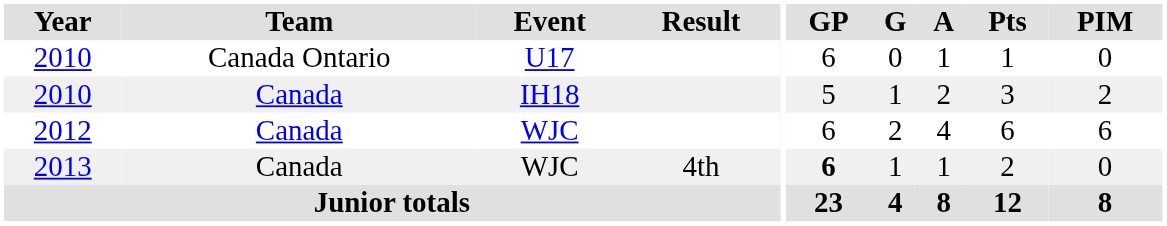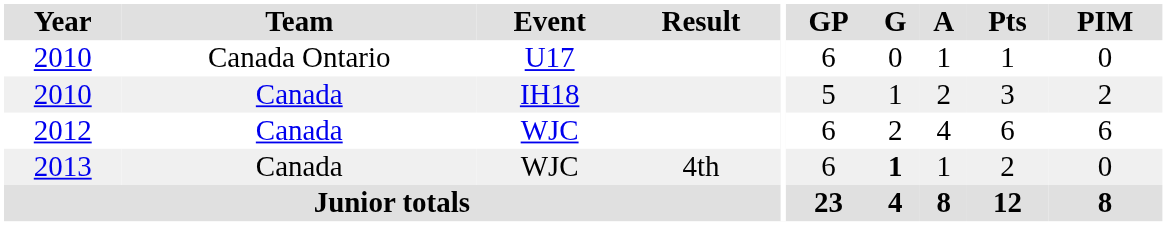(828, 166) bold -> (828, 166) normal
(895, 166) normal -> (895, 166) bold
